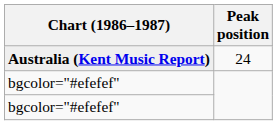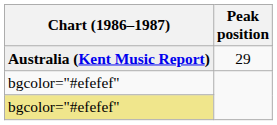(243, 58) 24 -> (243, 58) 29
(64, 107) no background -> (64, 107) khaki background
